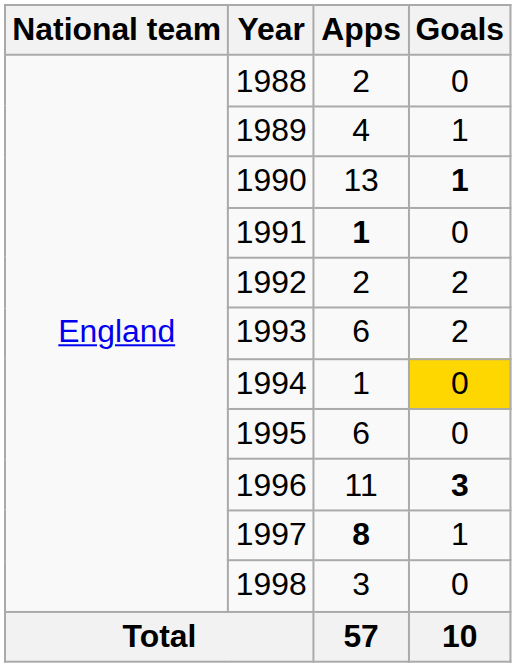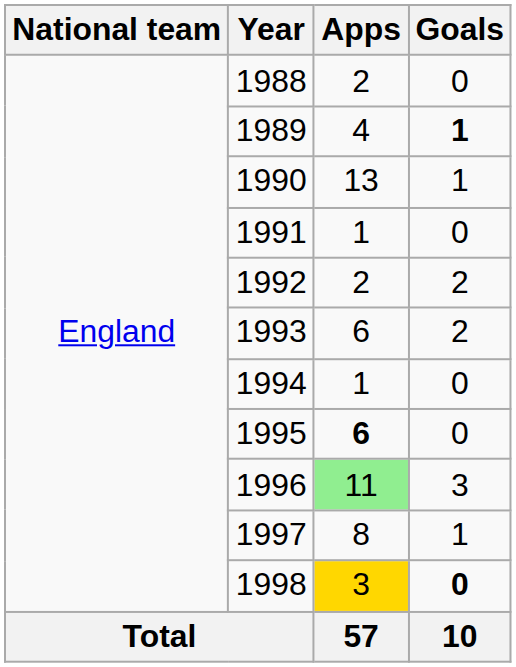(460, 130) normal -> (460, 130) bold
(460, 181) bold -> (460, 181) normal
(361, 231) bold -> (361, 231) normal
(460, 383) gold background -> (460, 383) no background
(361, 433) normal -> (361, 433) bold
(361, 484) no background -> (361, 484) lightgreen background
(460, 484) bold -> (460, 484) normal
(361, 534) bold -> (361, 534) normal
(361, 585) no background -> (361, 585) gold background
(460, 585) normal -> (460, 585) bold
